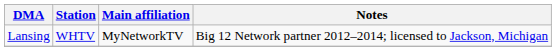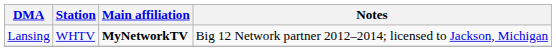(143, 35) normal -> (145, 35) bold
